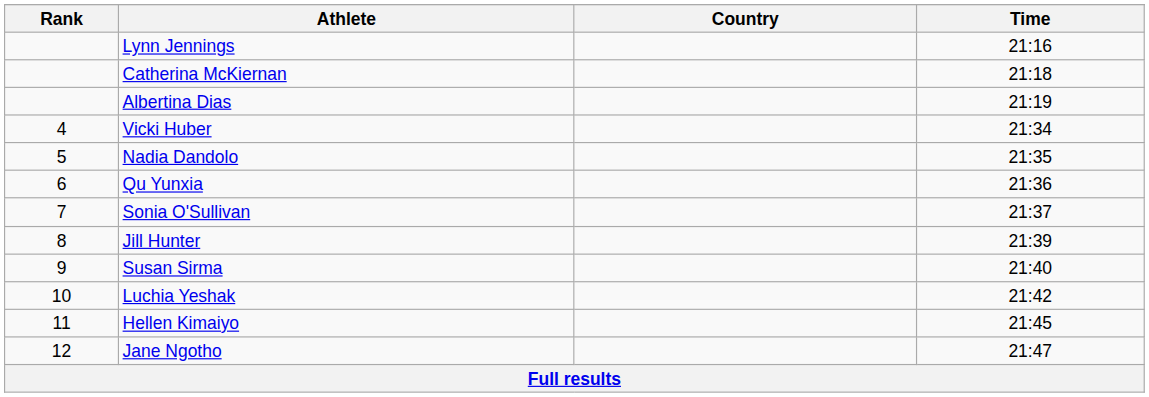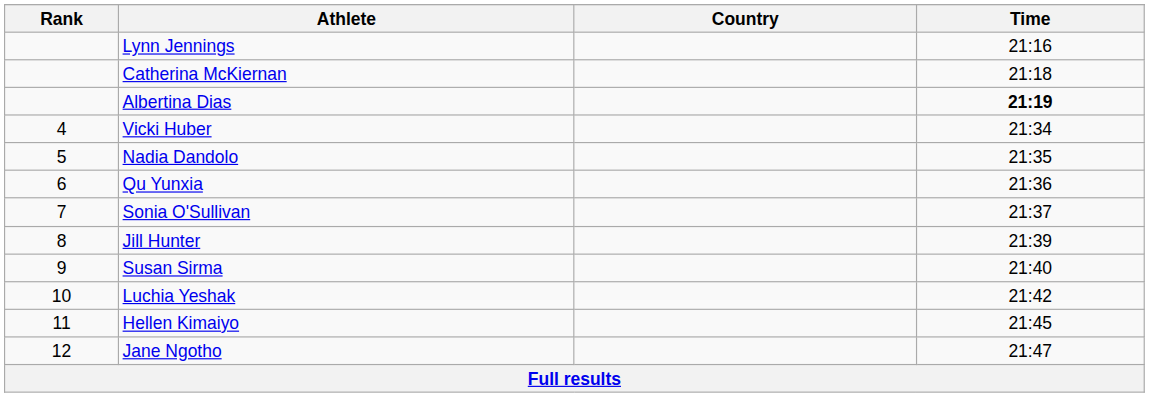(1030, 102) normal -> (1030, 102) bold
